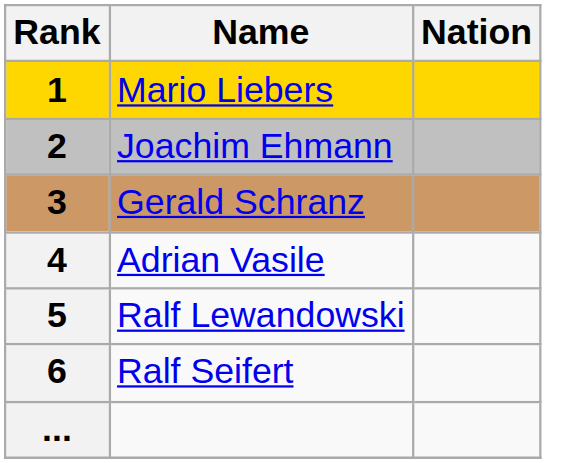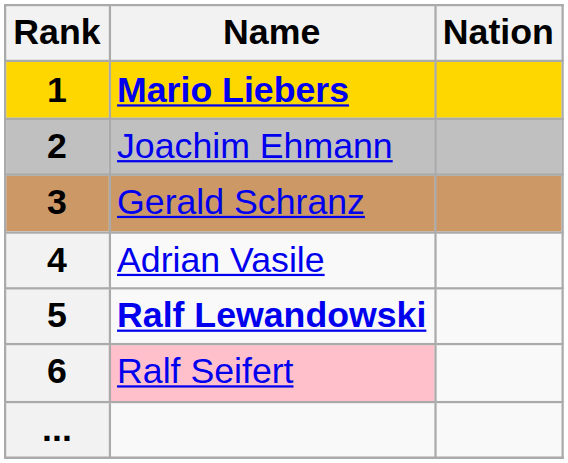(225, 89) normal -> (233, 89) bold
(261, 315) normal -> (272, 315) bold
(205, 372) no background -> (205, 372) pink background
